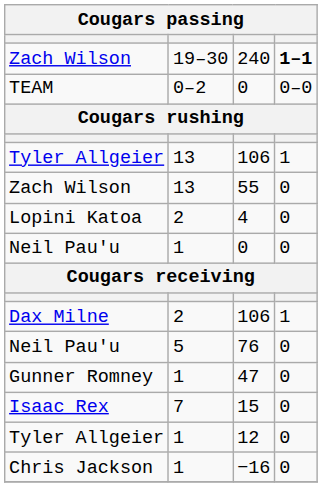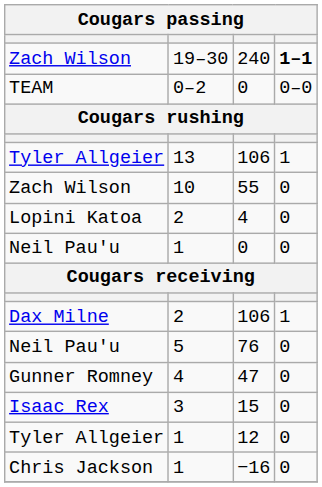(184, 188) 13 -> (184, 188) 10
(179, 377) 1 -> (179, 377) 4
(179, 407) 7 -> (179, 407) 3
